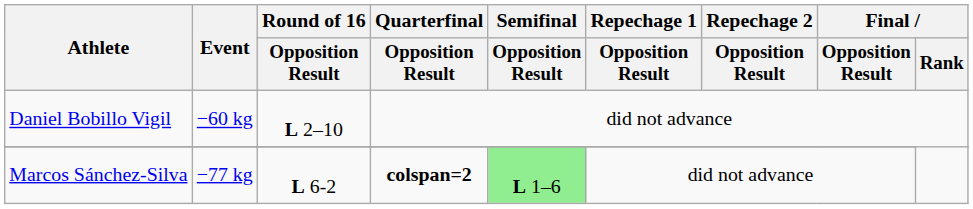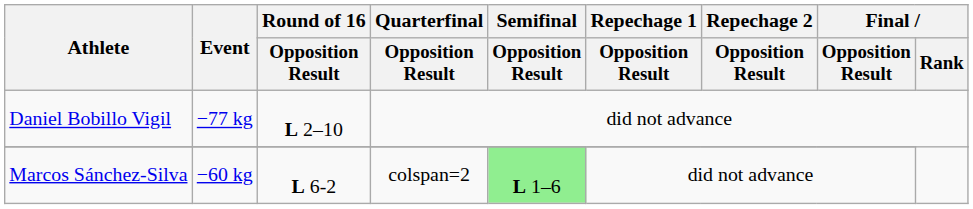(225, 118) −60 kg -> (225, 118) −77 kg
(225, 175) −77 kg -> (225, 175) −60 kg
(429, 175) bold -> (429, 175) normal
